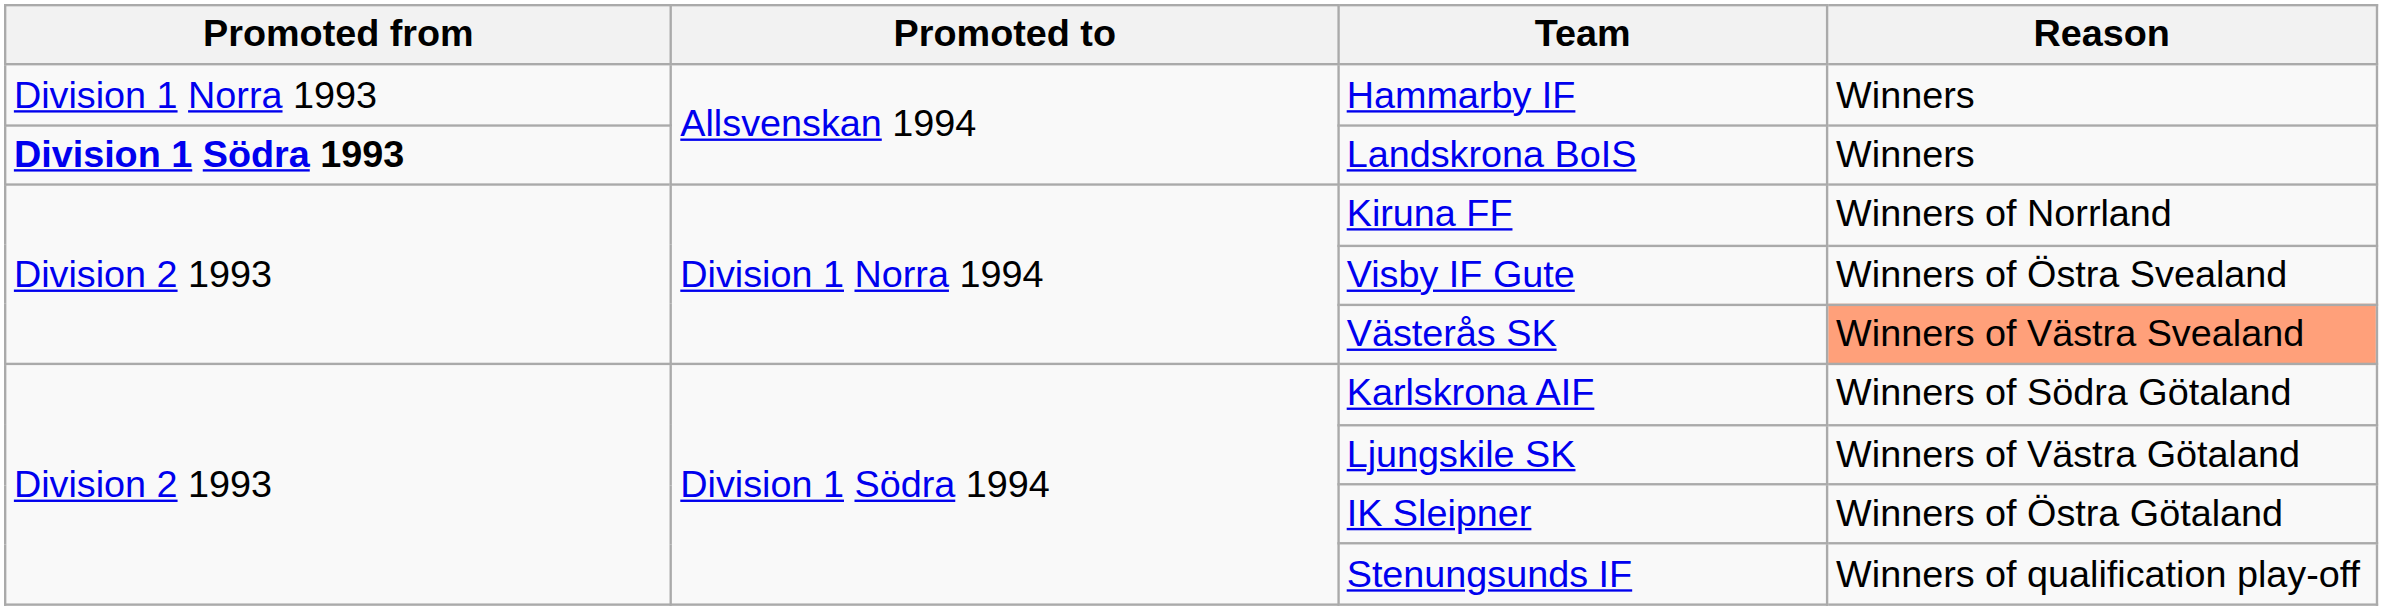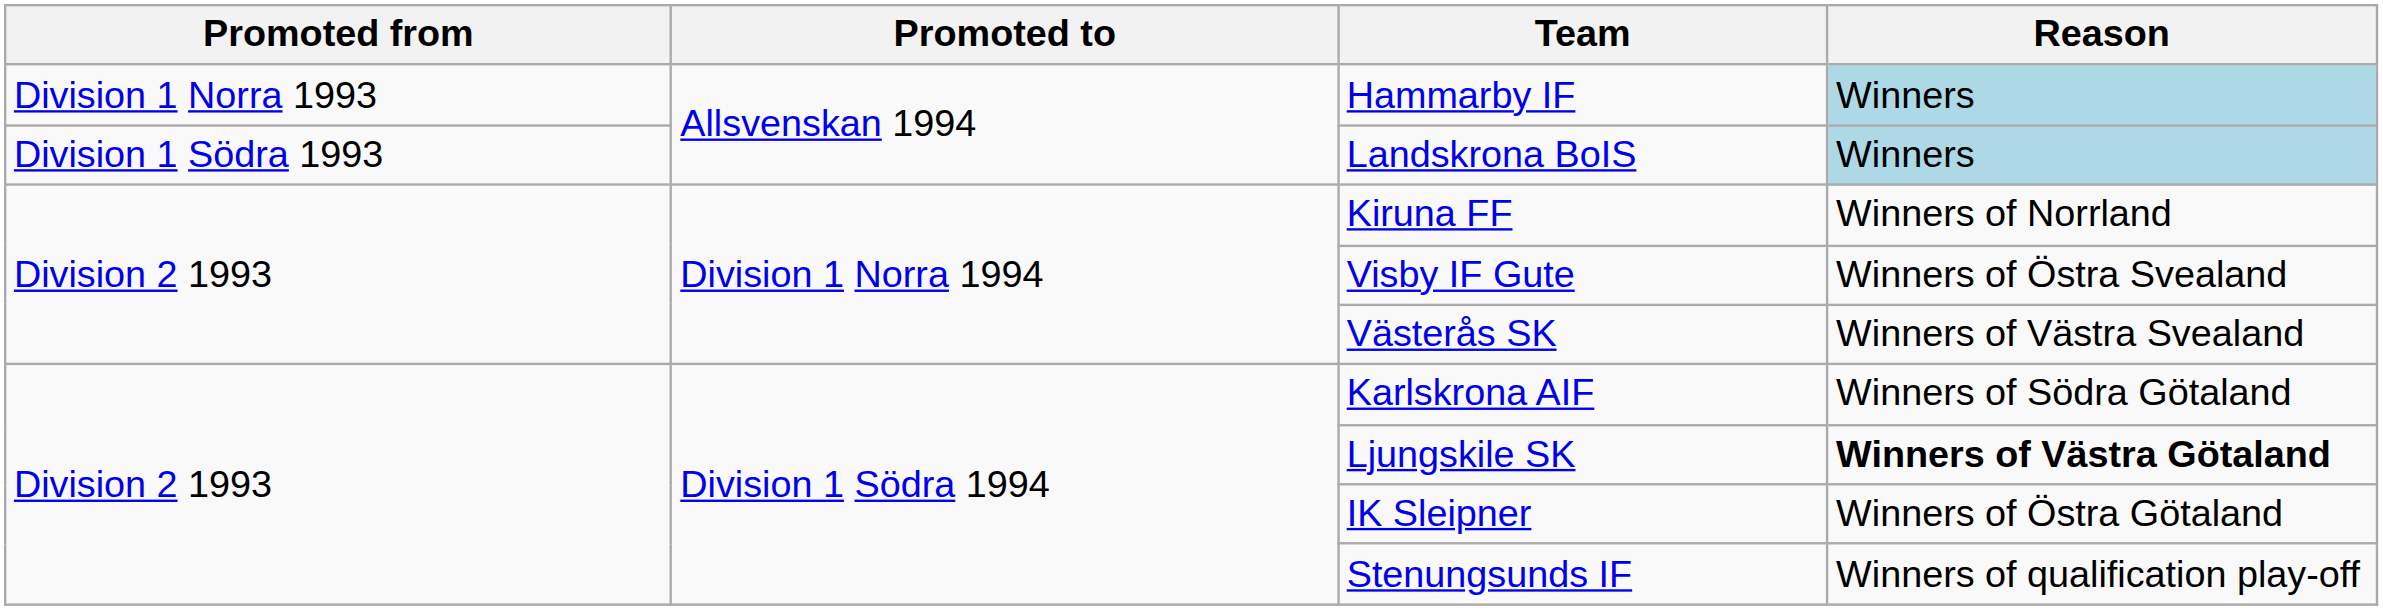(1905, 94) no background -> (1905, 94) lightblue background
(209, 154) bold -> (199, 154) normal
(1905, 154) no background -> (1905, 154) lightblue background
(2070, 333) lightsalmon background -> (2070, 333) no background
(2068, 453) normal -> (2084, 453) bold
